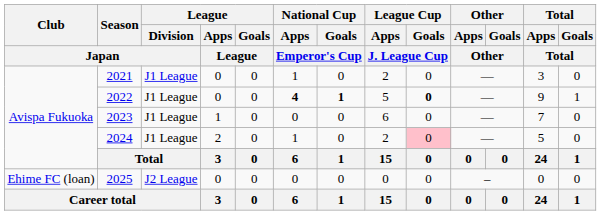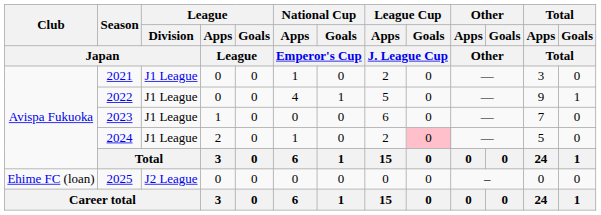(295, 96) bold -> (295, 96) normal
(341, 96) bold -> (341, 96) normal
(429, 96) bold -> (429, 96) normal
